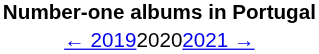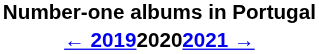(159, 40) normal -> (159, 40) bold
